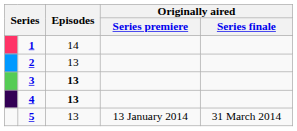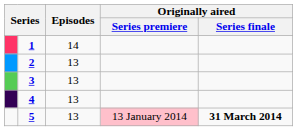(73, 81) bold -> (73, 81) normal
(73, 99) bold -> (73, 99) normal
(150, 117) no background -> (149, 117) pink background
(246, 117) normal -> (245, 117) bold
